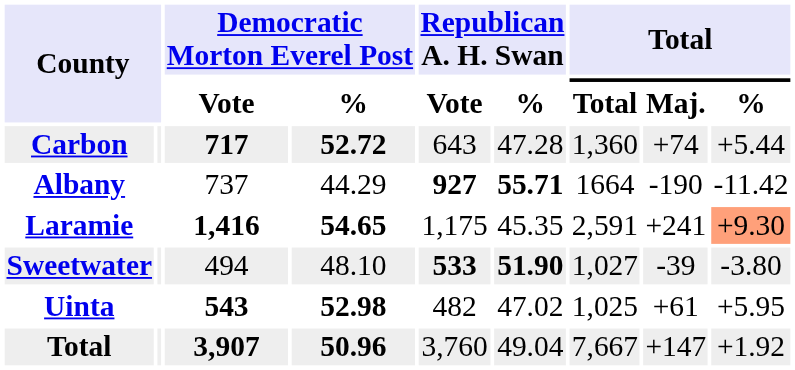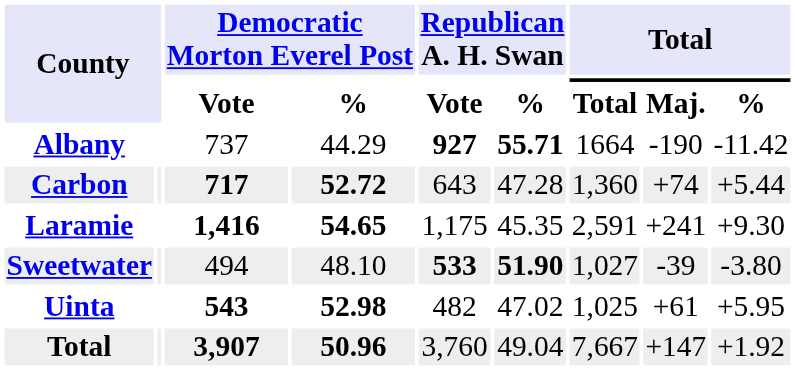rows swapped: (79, 184) <-> (79, 144)
(751, 225) lightsalmon background -> (751, 225) no background
